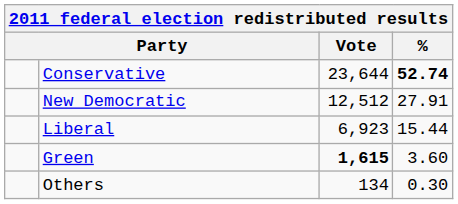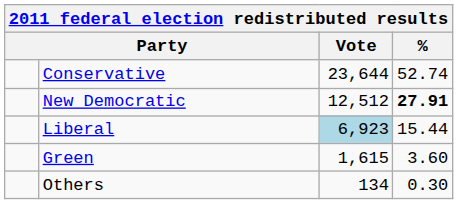(423, 74) bold -> (423, 74) normal
(423, 102) normal -> (423, 102) bold
(363, 130) no background -> (363, 130) lightblue background
(363, 157) bold -> (363, 157) normal
